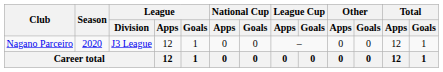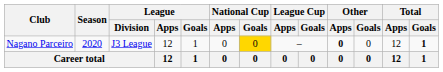(255, 43) no background -> (255, 43) gold background
(341, 43) normal -> (341, 43) bold
(424, 43) normal -> (424, 43) bold
